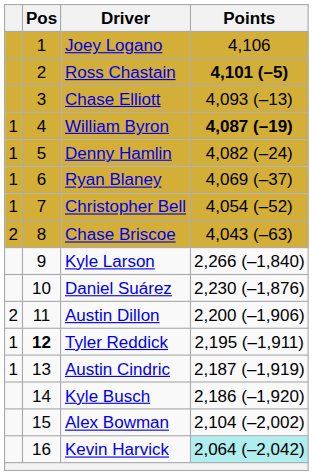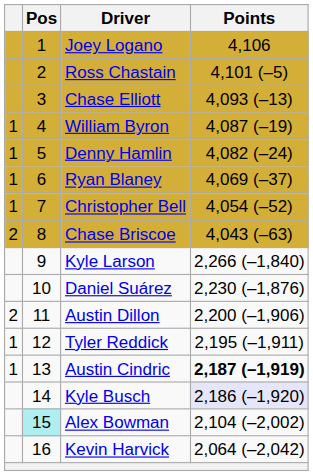(249, 72) bold -> (249, 72) normal
(249, 126) bold -> (249, 126) normal
(41, 342) bold -> (41, 342) normal
(249, 369) normal -> (249, 369) bold
(249, 396) no background -> (249, 396) lavender background
(41, 422) no background -> (41, 422) paleturquoise background
(249, 449) paleturquoise background -> (249, 449) no background
